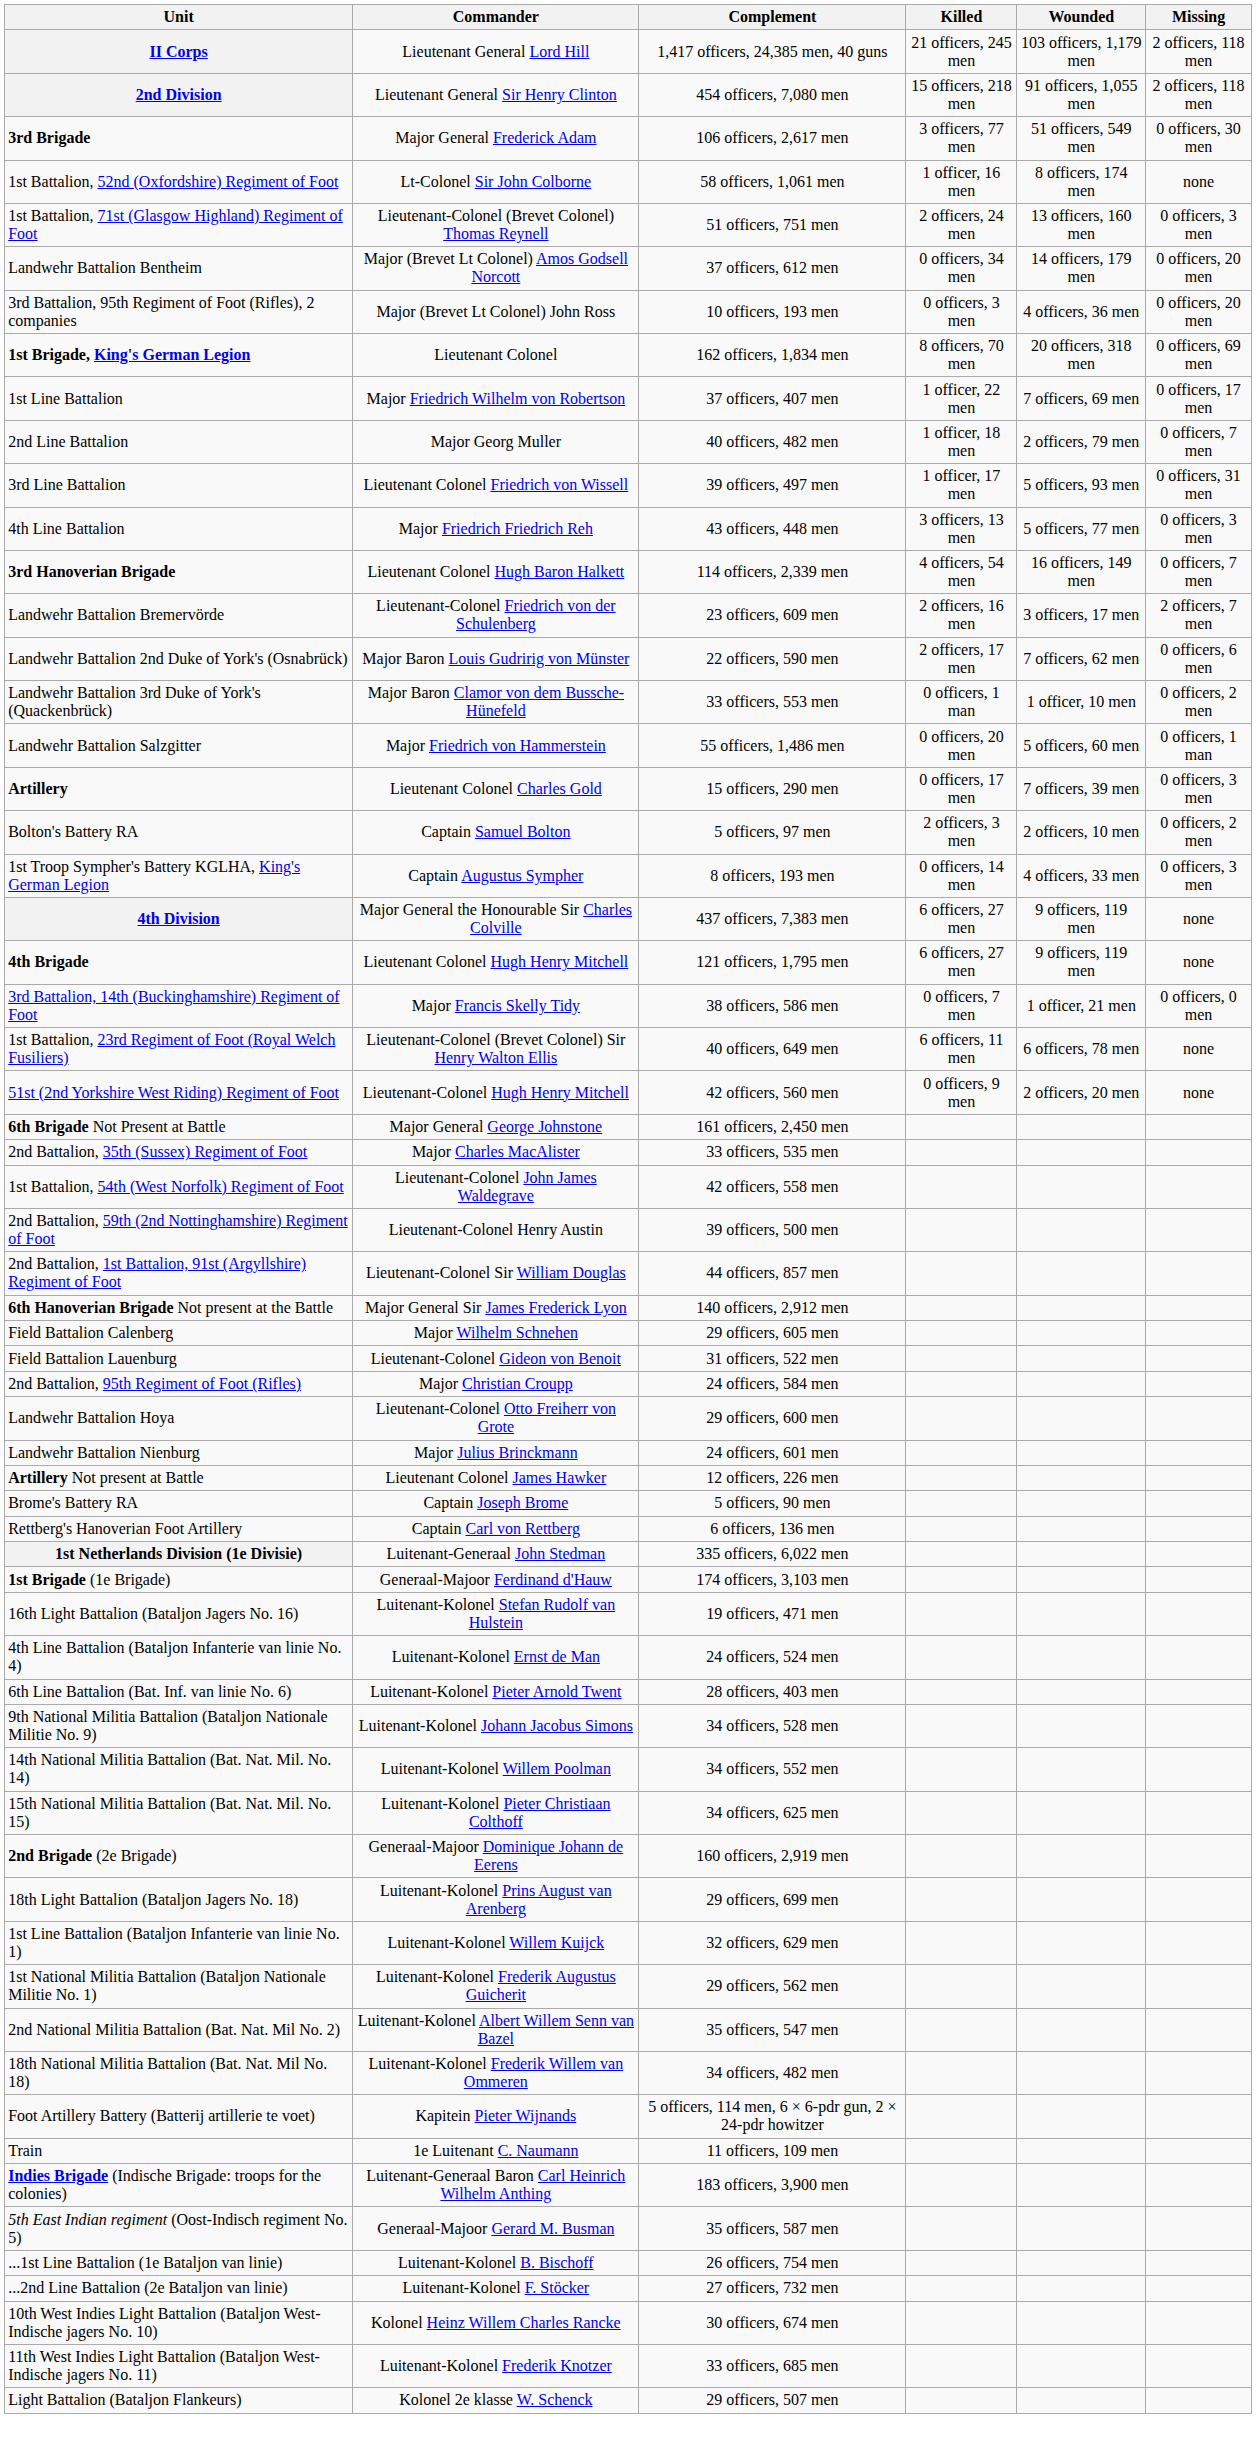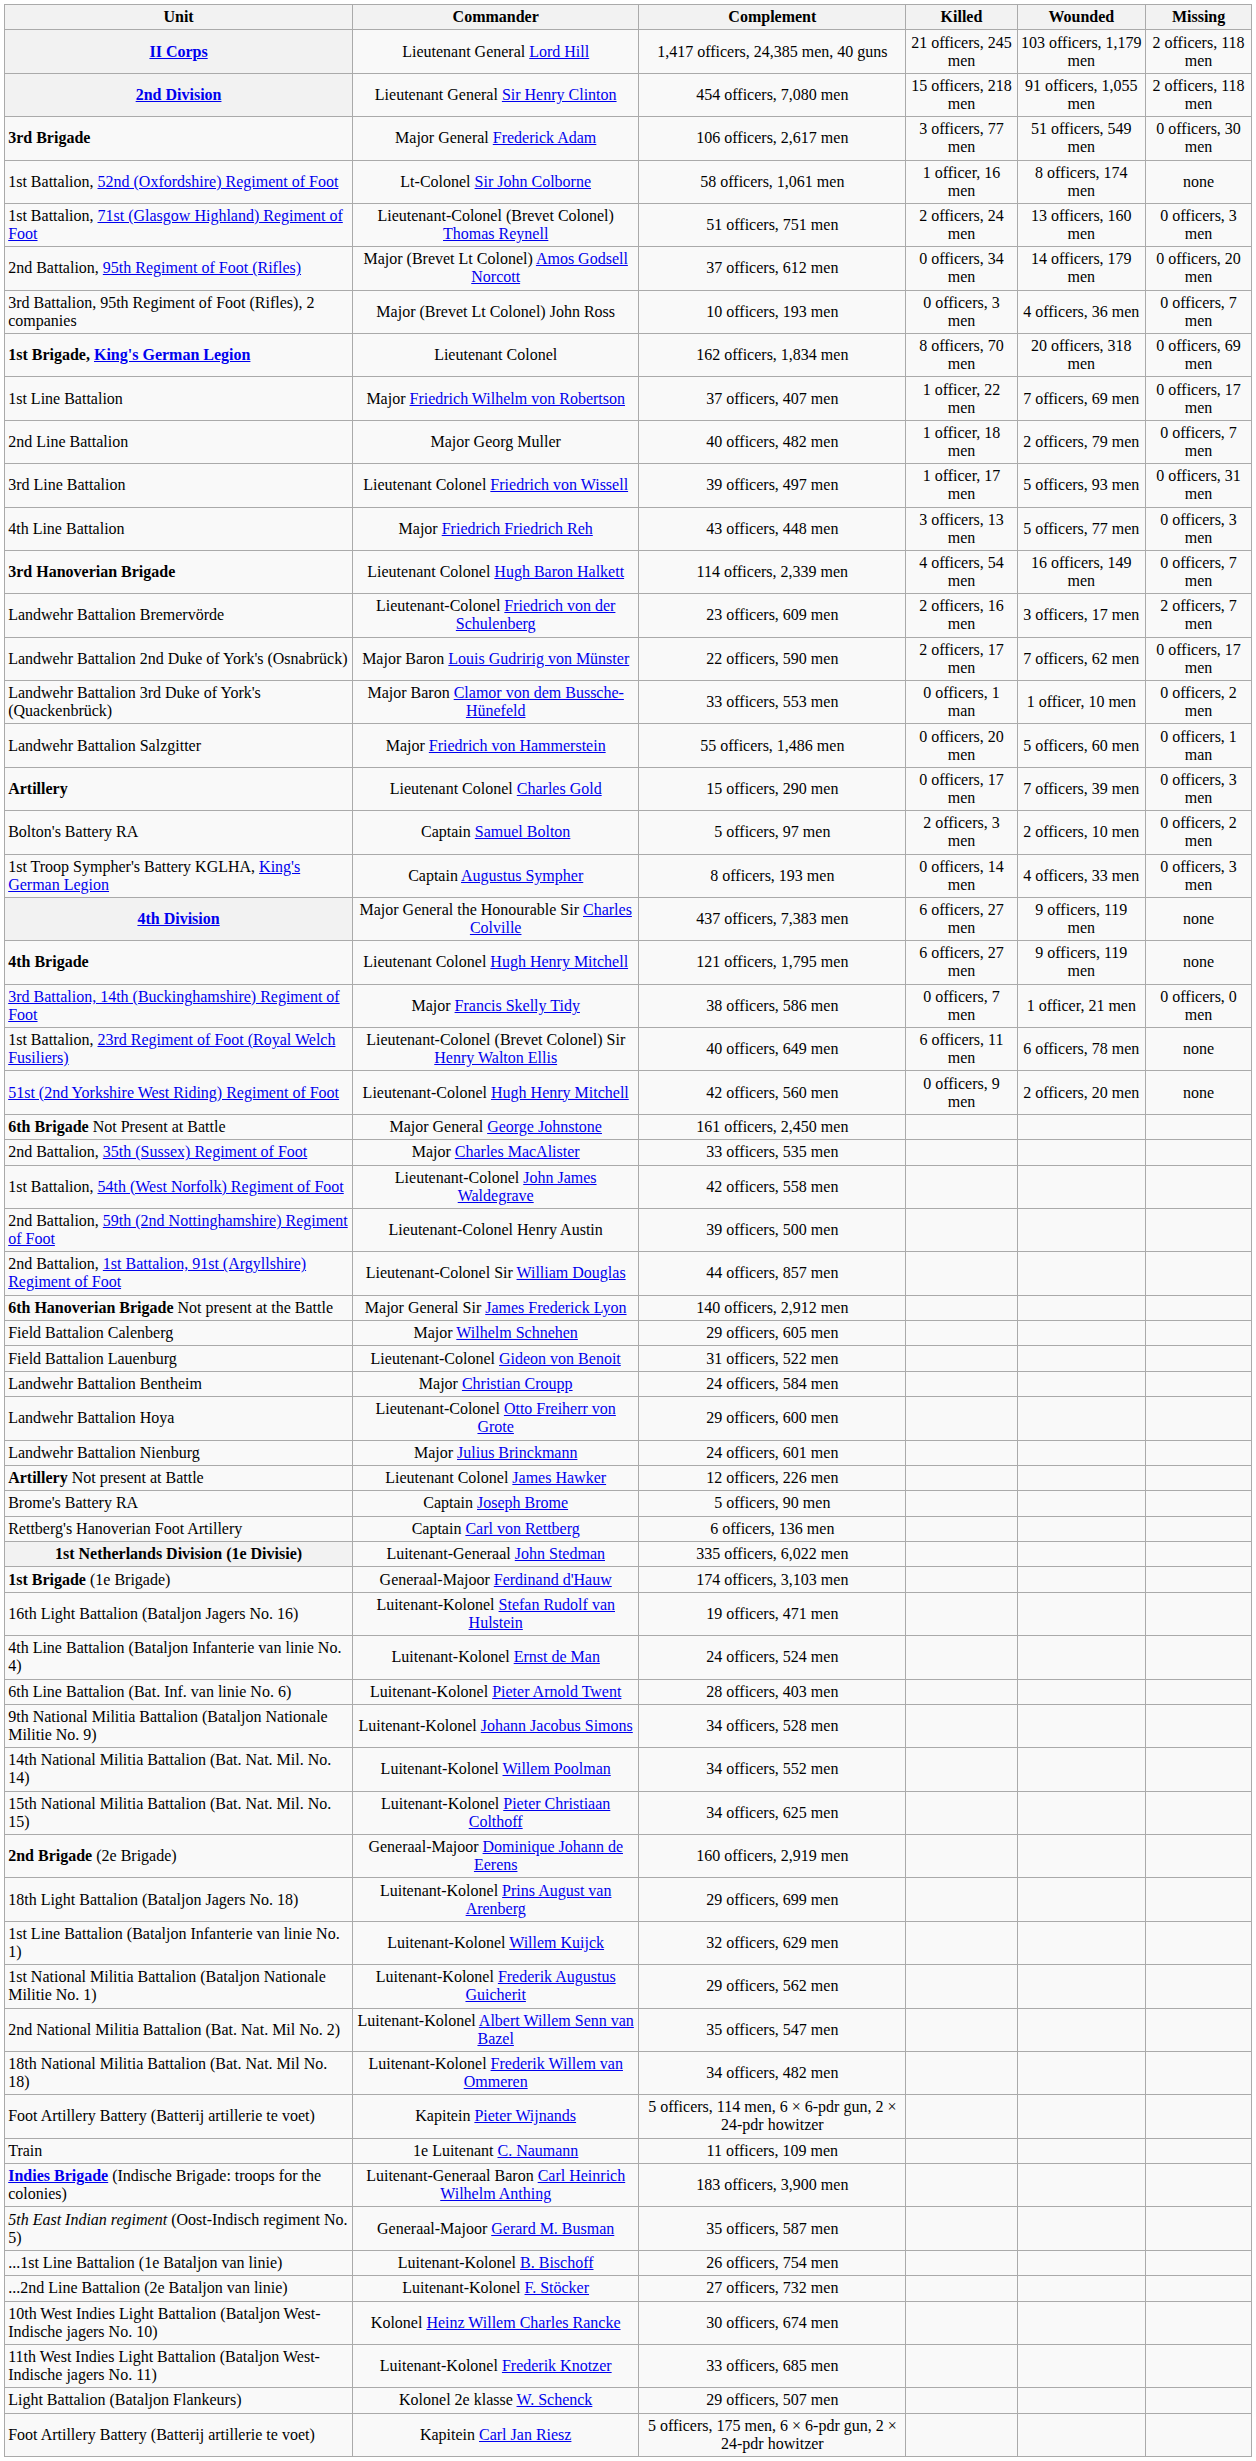(105, 268) Landwehr Battalion Bentheim -> (155, 268) 2nd Battalion, 95th Regiment of Foot (Rifles)
(1199, 311) 0 officers, 20 men -> (1199, 311) 0 officers, 7 men
(1199, 658) 0 officers, 6 men -> (1199, 658) 0 officers, 17 men
(155, 1383) 2nd Battalion, 95th Regiment of Foot (Rifles) -> (105, 1383) Landwehr Battalion Bentheim
+ row: (496, 2434)
